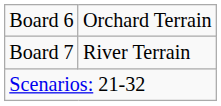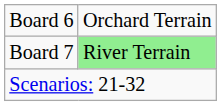(137, 52) no background -> (137, 52) lightgreen background
